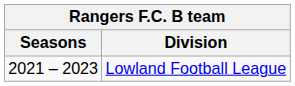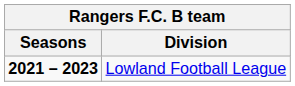(53, 68) normal -> (53, 68) bold
